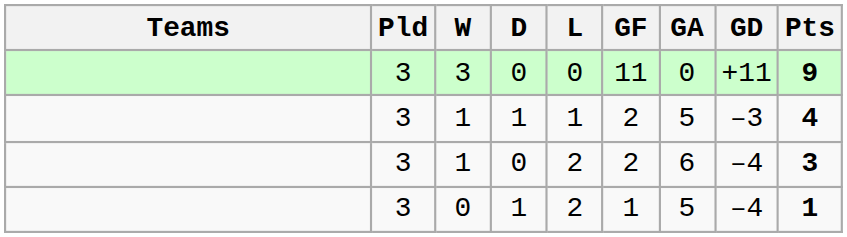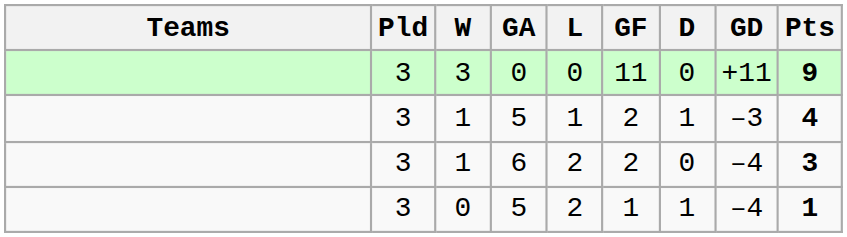columns swapped: (519, 28) <-> (687, 28)
